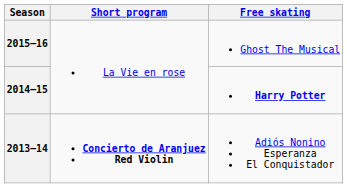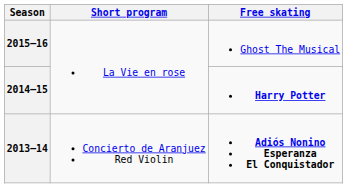(129, 154) bold -> (129, 154) normal
(275, 154) normal -> (275, 154) bold
